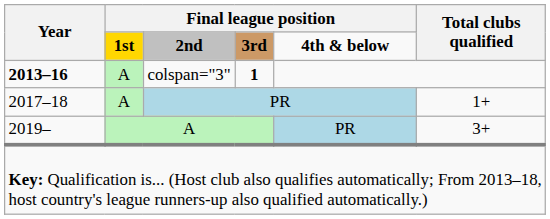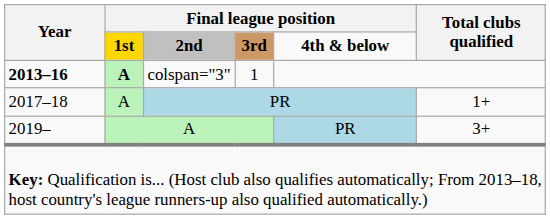(124, 73) normal -> (124, 73) bold
(254, 73) bold -> (254, 73) normal
